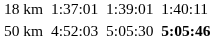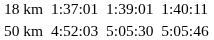(186, 30) bold -> (185, 30) normal
